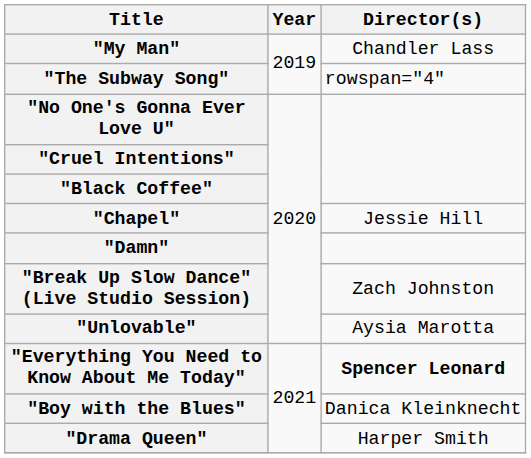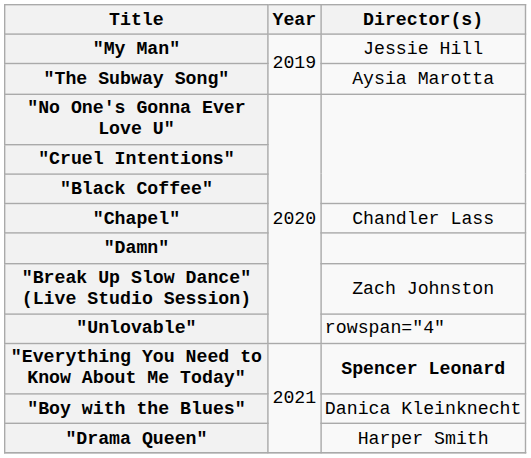(423, 49) Chandler Lass -> (423, 49) Jessie Hill
(385, 79) rowspan="4" -> (423, 79) Aysia Marotta
(423, 219) Jessie Hill -> (423, 219) Chandler Lass
(423, 328) Aysia Marotta -> (385, 328) rowspan="4"
